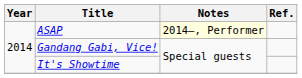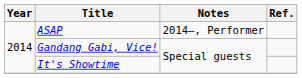(213, 30) lightyellow background -> (213, 30) no background
